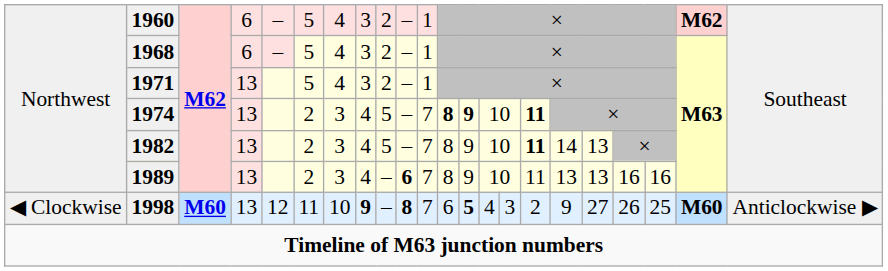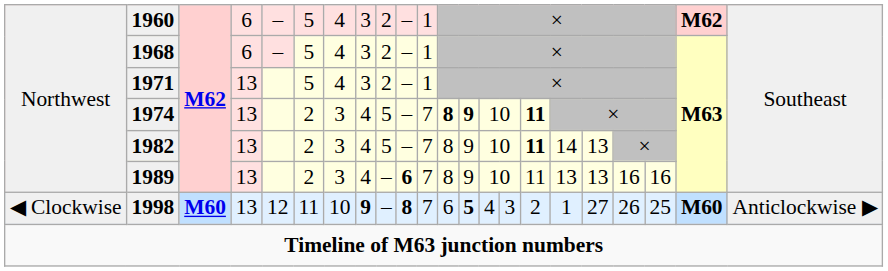(566, 208) 9 -> (566, 208) 1
